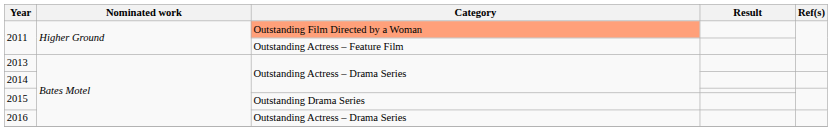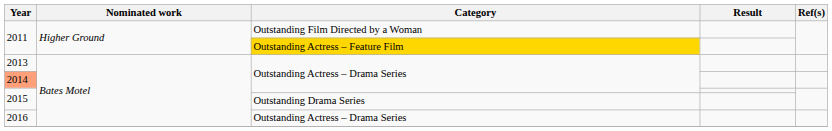(338, 29) lightsalmon background -> (338, 29) no background
(328, 46) no background -> (328, 46) gold background
(17, 79) no background -> (17, 79) lightsalmon background
